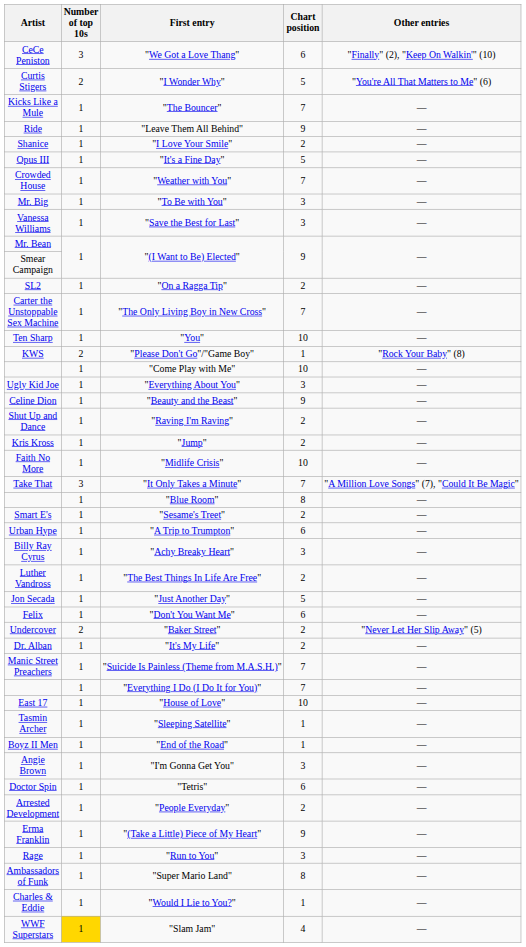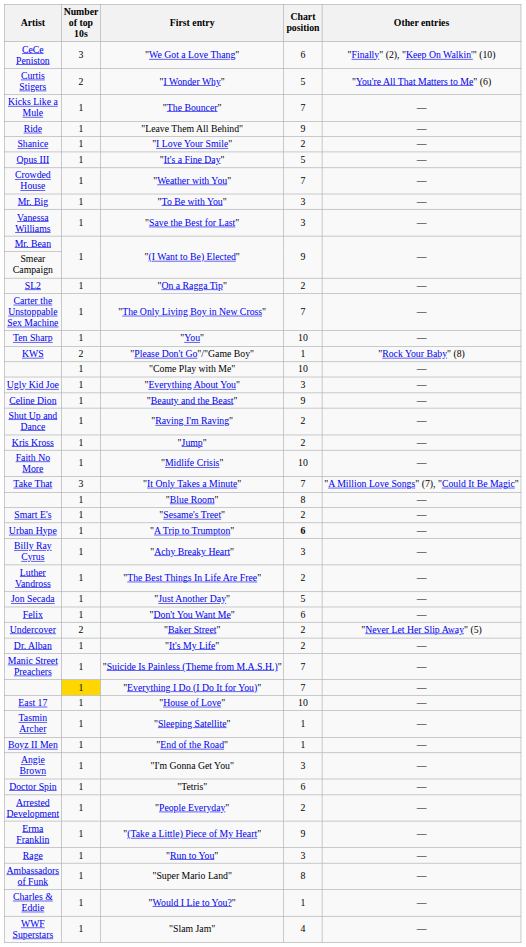(303, 530) normal -> (303, 530) bold
(81, 687) no background -> (81, 687) gold background
(81, 929) gold background -> (81, 929) no background
